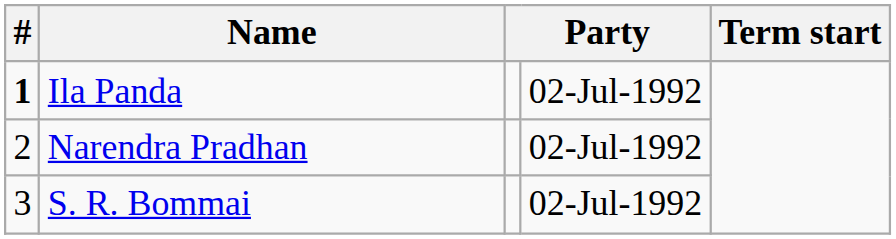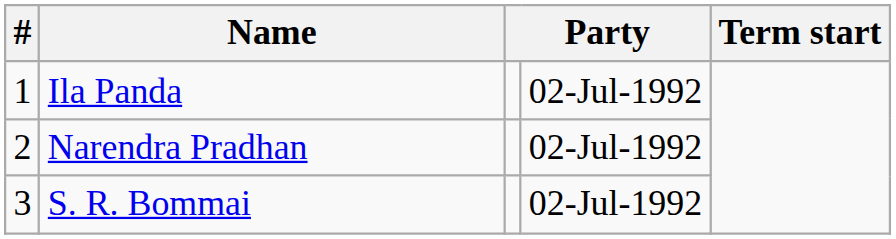(22, 89) bold -> (22, 89) normal
